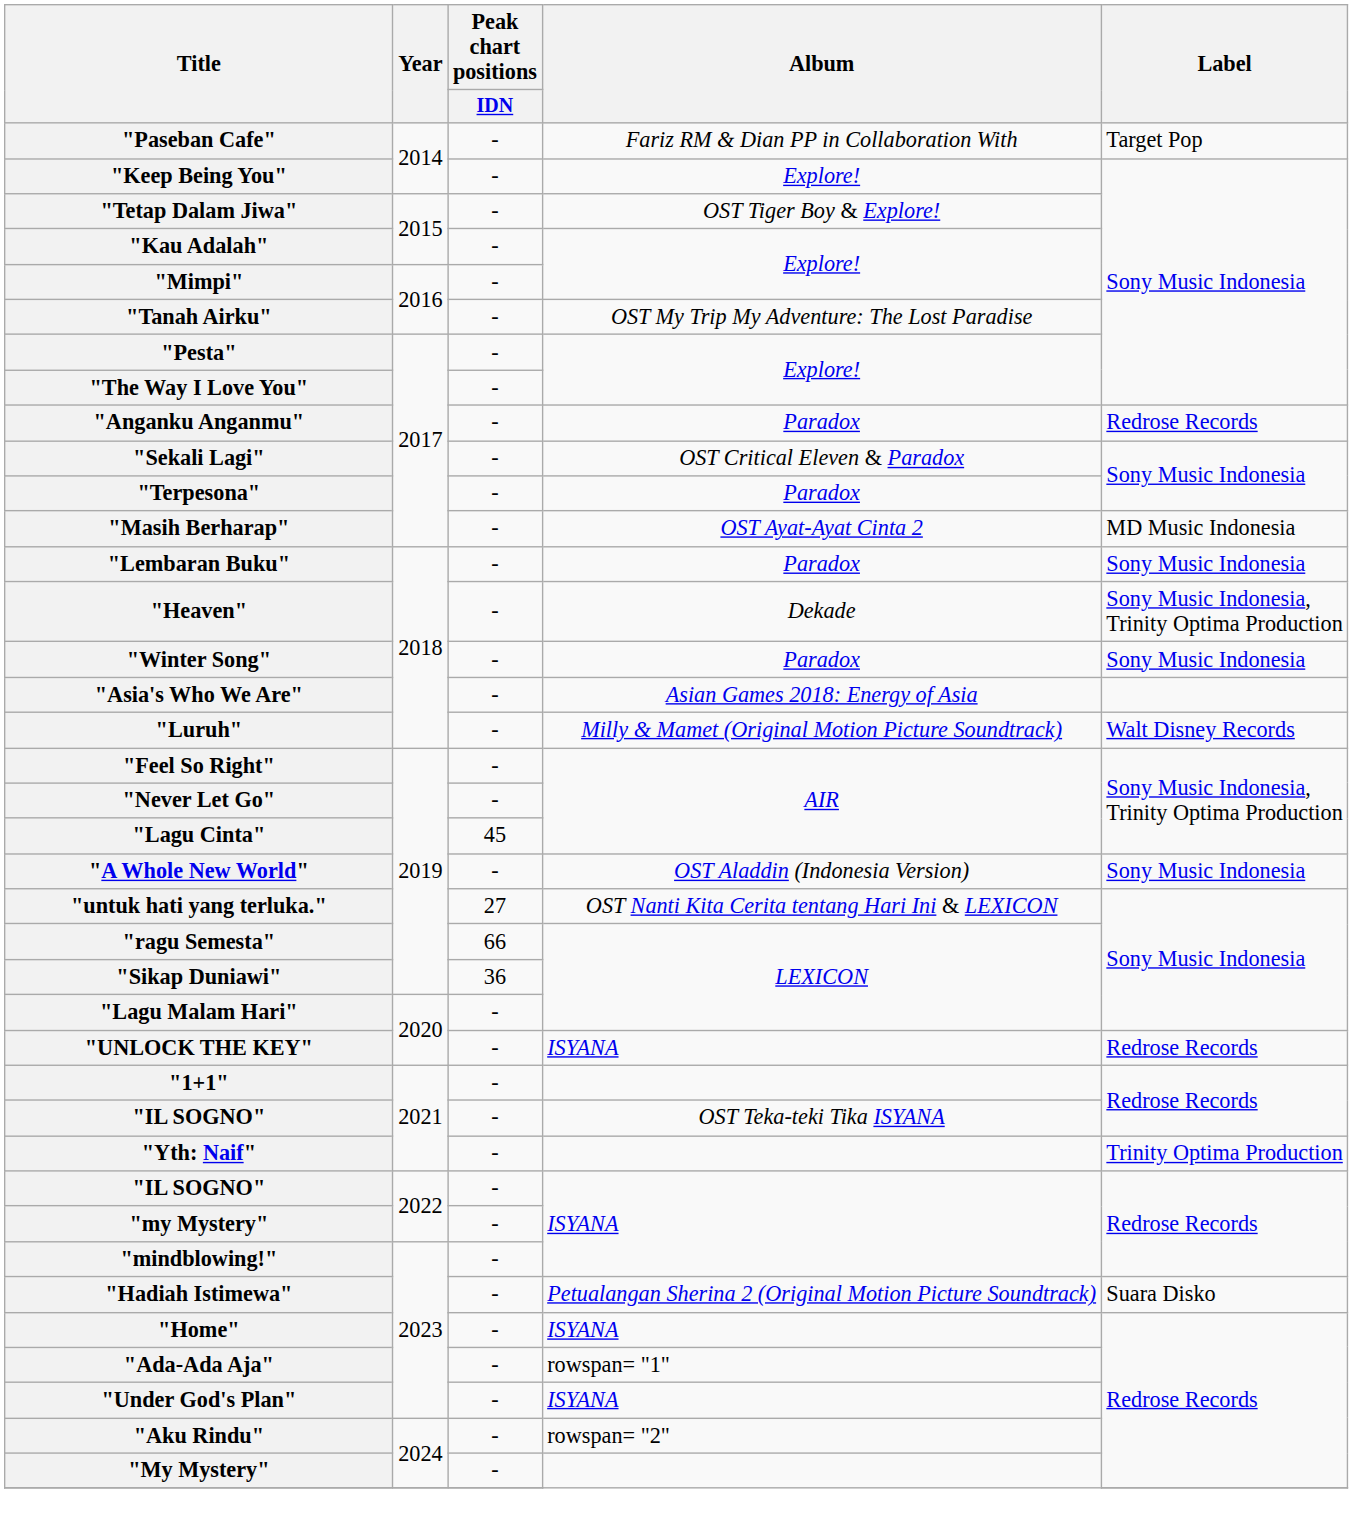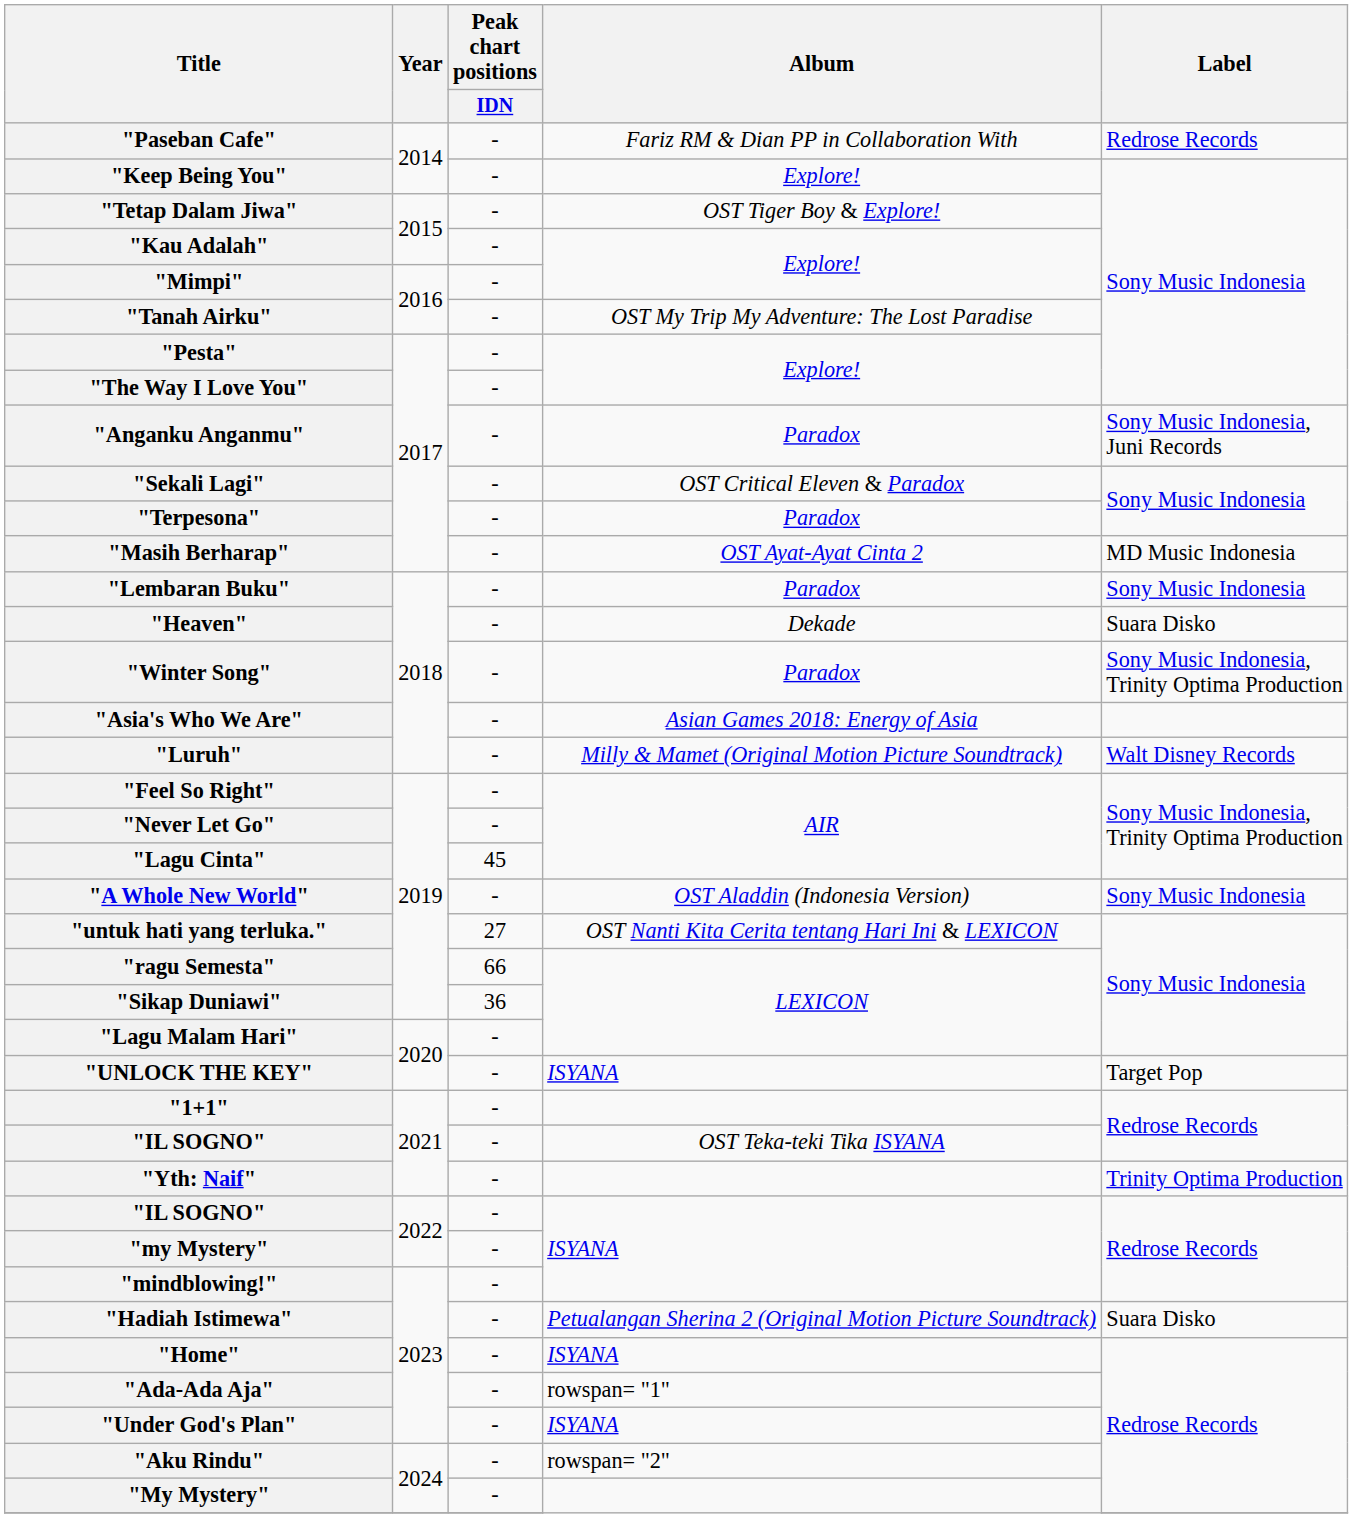(1154, 140) Target Pop -> (1182, 140) Redrose Records
(1182, 422) Redrose Records -> (1209, 435) Sony Music Indonesia, Juni Records
(1225, 611) Sony Music Indonesia, Trinity Optima Production -> (1161, 624) Suara Disko
(1206, 659) Sony Music Indonesia -> (1225, 671) Sony Music Indonesia, Trinity Optima Production
(1182, 1047) Redrose Records -> (1154, 1072) Target Pop
